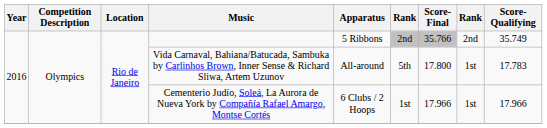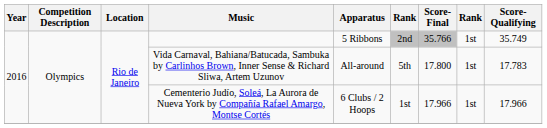(471, 39) 2nd -> (471, 39) 1st
